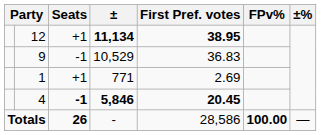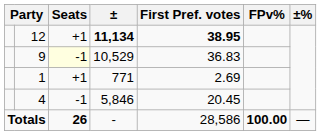(81, 57) no background -> (81, 57) lightyellow background
(81, 99) bold -> (81, 99) normal
(117, 99) bold -> (117, 99) normal
(224, 99) bold -> (224, 99) normal
